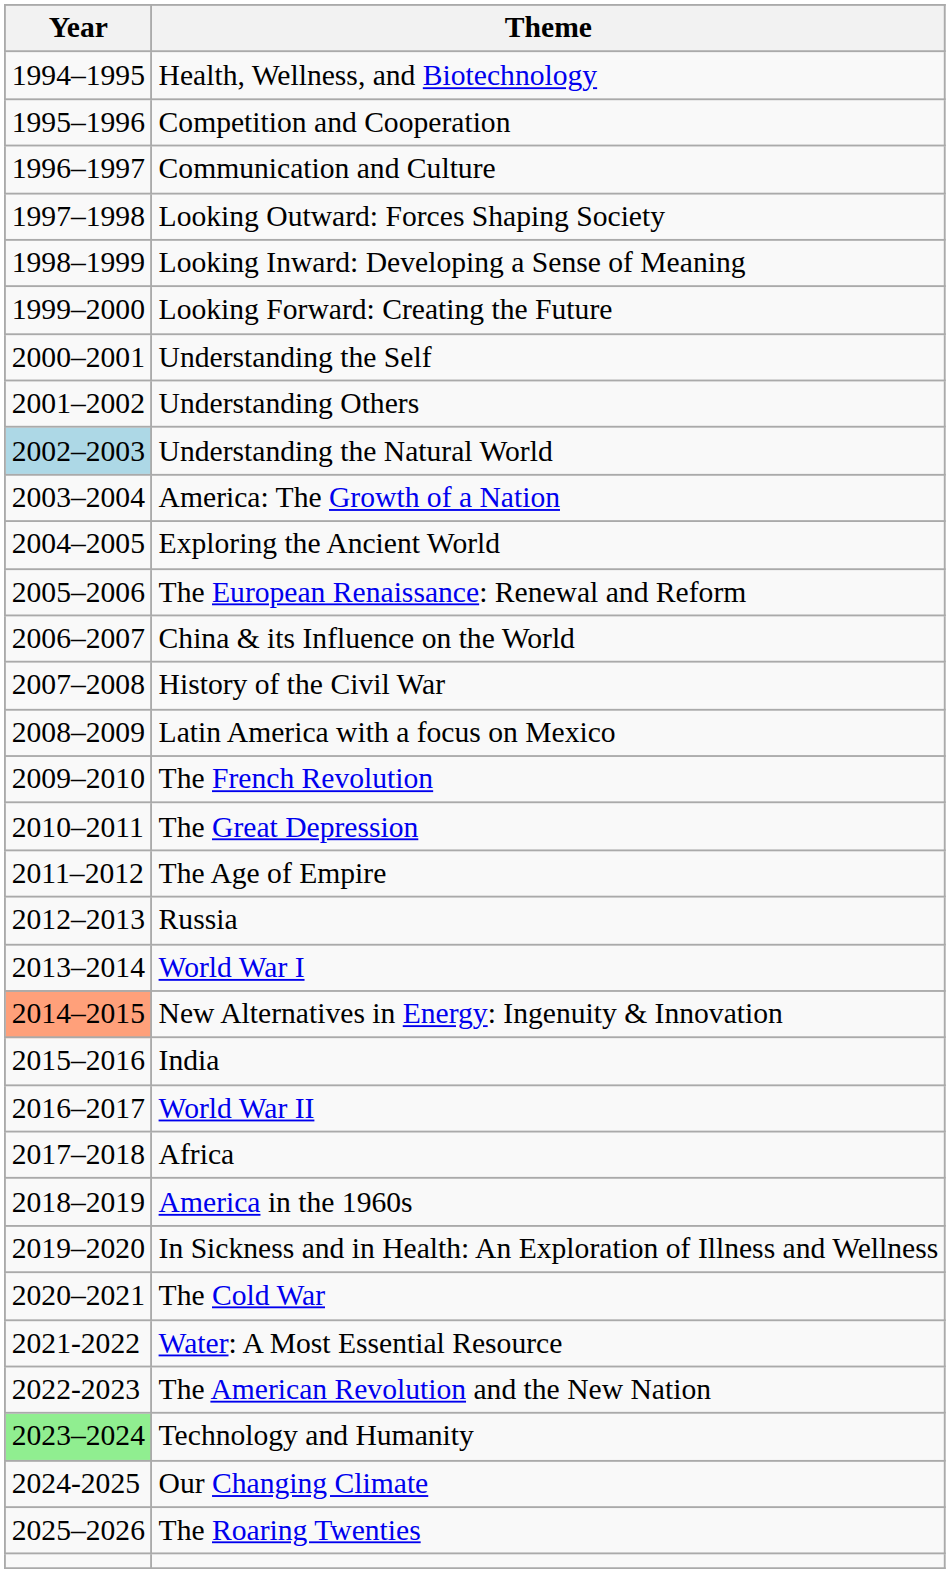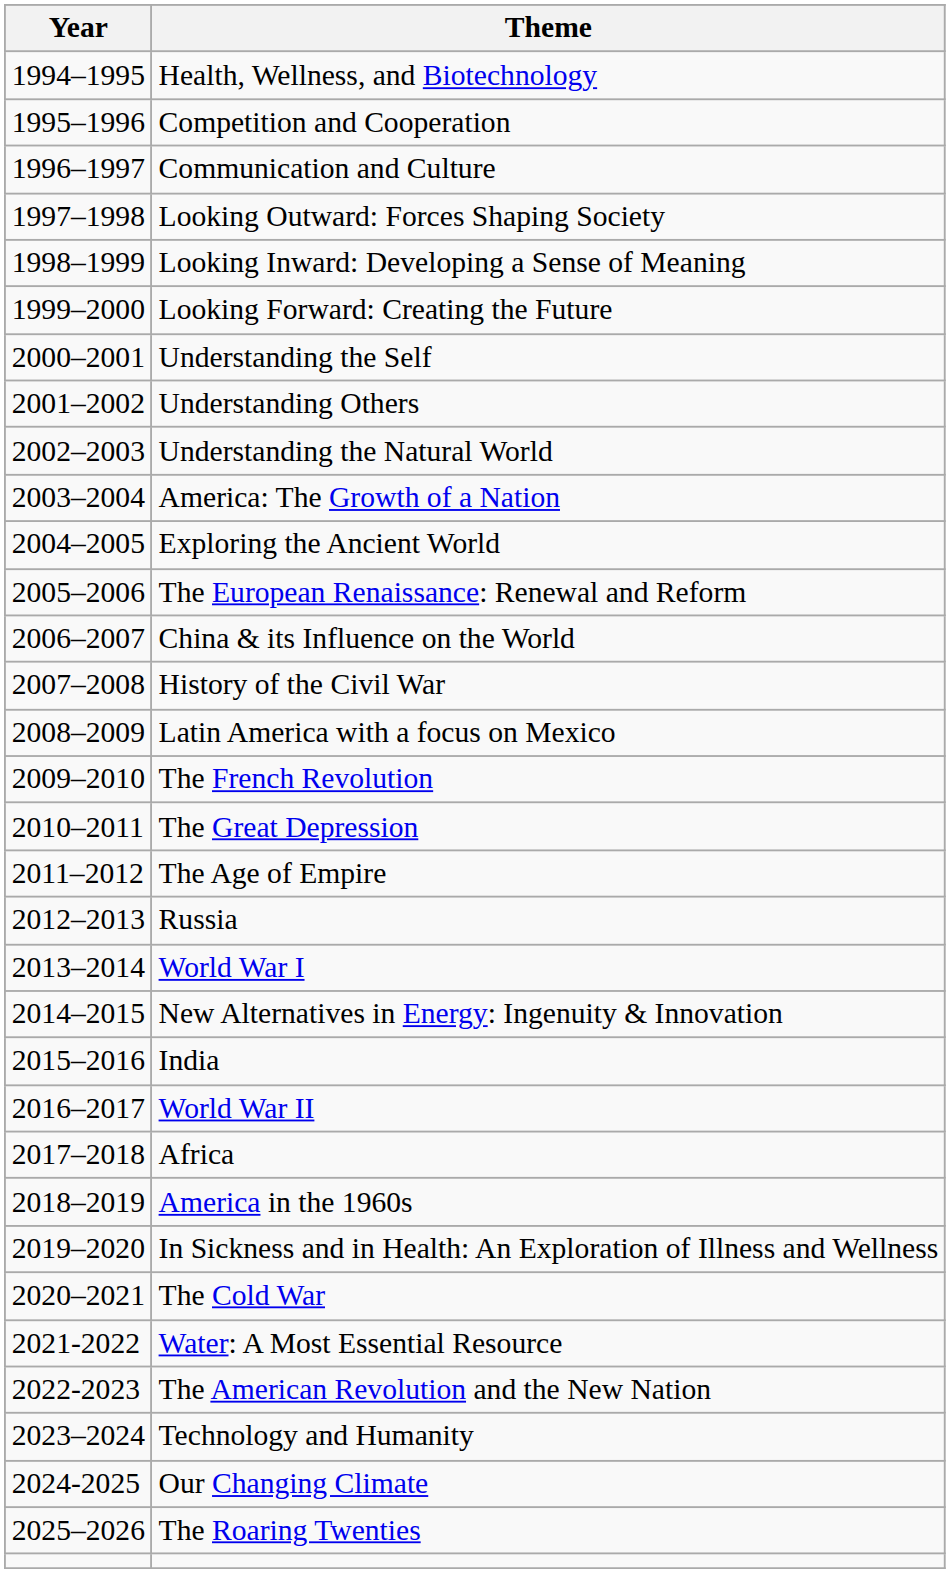(78, 450) lightblue background -> (78, 450) no background
(78, 1013) lightsalmon background -> (78, 1013) no background
(78, 1436) lightgreen background -> (78, 1436) no background
